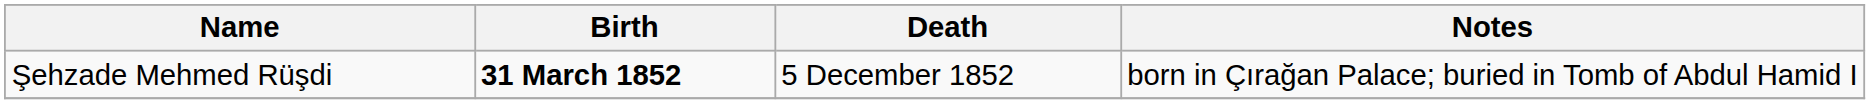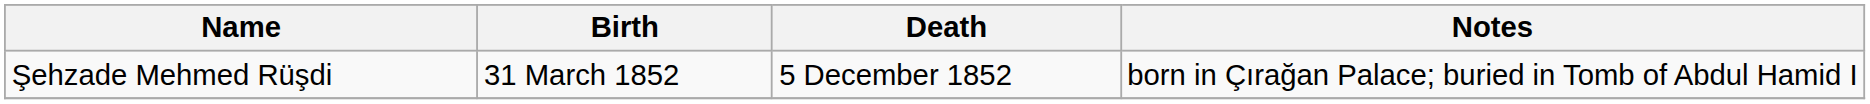(581, 74) bold -> (582, 74) normal
